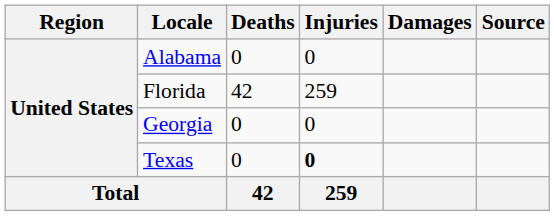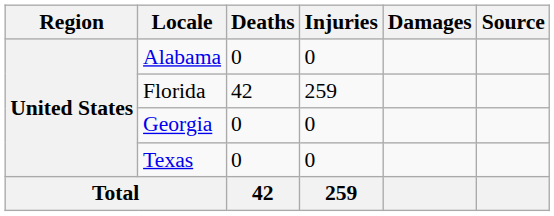(310, 159) bold -> (310, 159) normal
